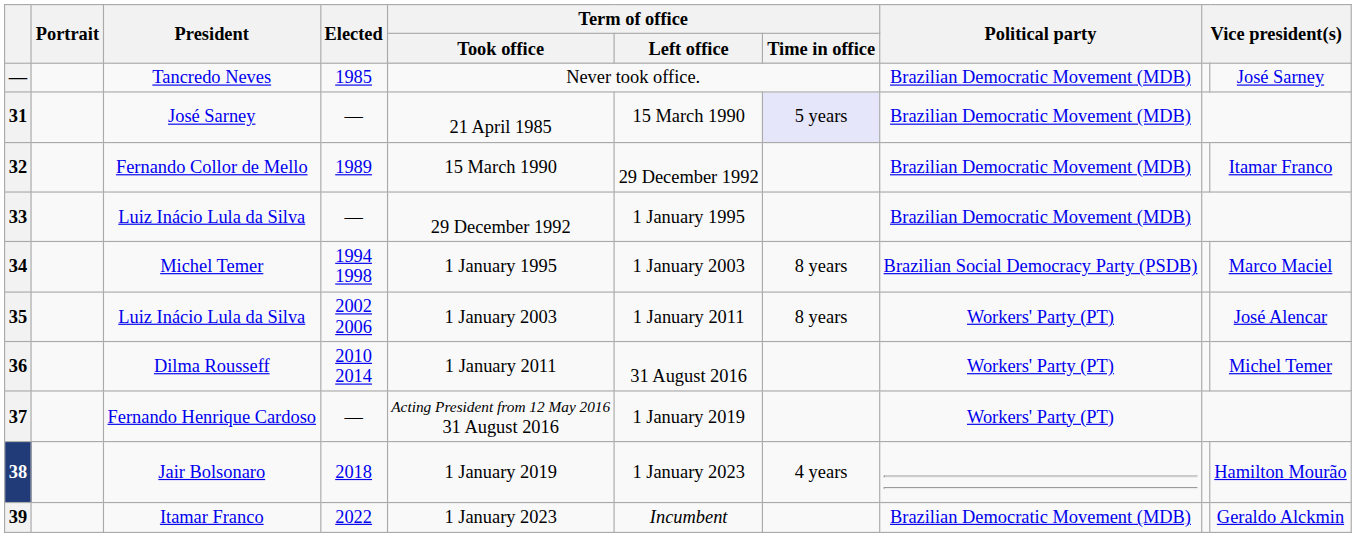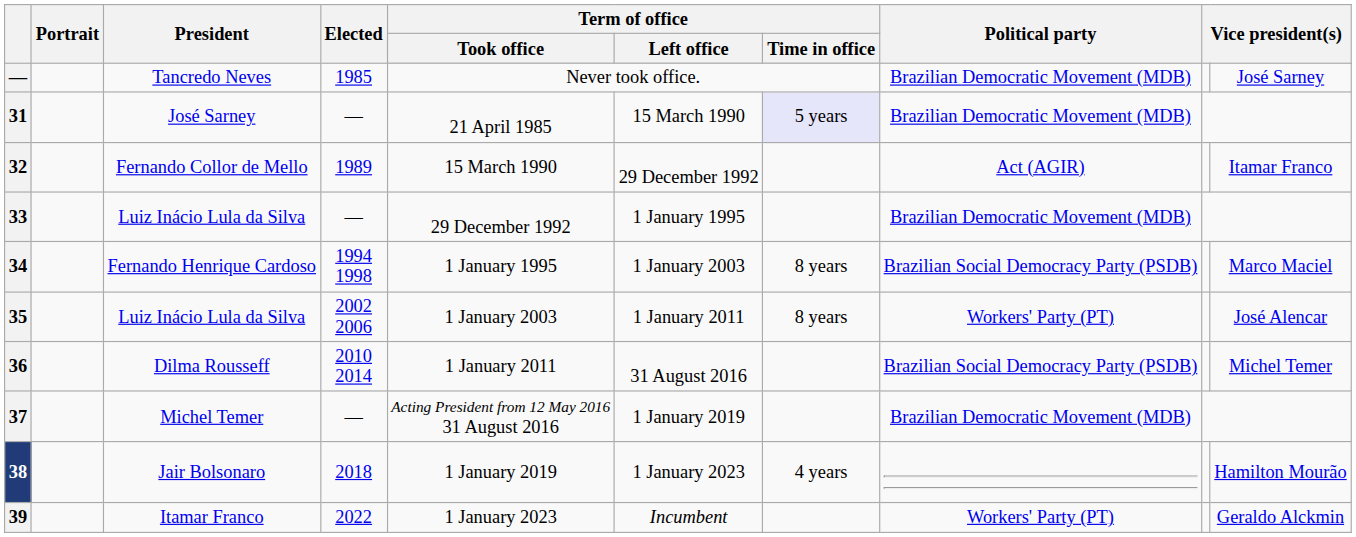(1040, 166) Brazilian Democratic Movement (MDB) -> (1040, 166) Act (AGIR)
(212, 266) Michel Temer -> (212, 266) Fernando Henrique Cardoso
(1040, 366) Workers' Party (PT) -> (1040, 366) Brazilian Social Democracy Party (PSDB)
(212, 416) Fernando Henrique Cardoso -> (212, 416) Michel Temer
(1040, 416) Workers' Party (PT) -> (1040, 416) Brazilian Democratic Movement (MDB)
(1040, 517) Brazilian Democratic Movement (MDB) -> (1040, 517) Workers' Party (PT)
